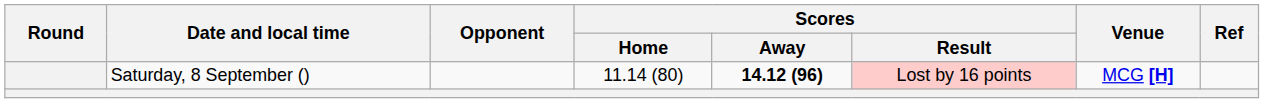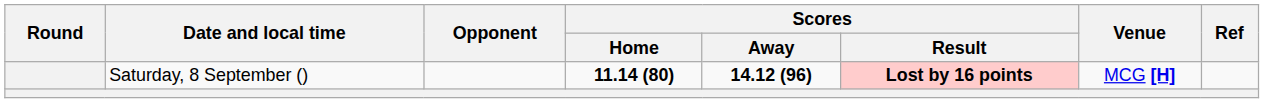(643, 76) normal -> (634, 76) bold
(964, 76) normal -> (959, 76) bold
